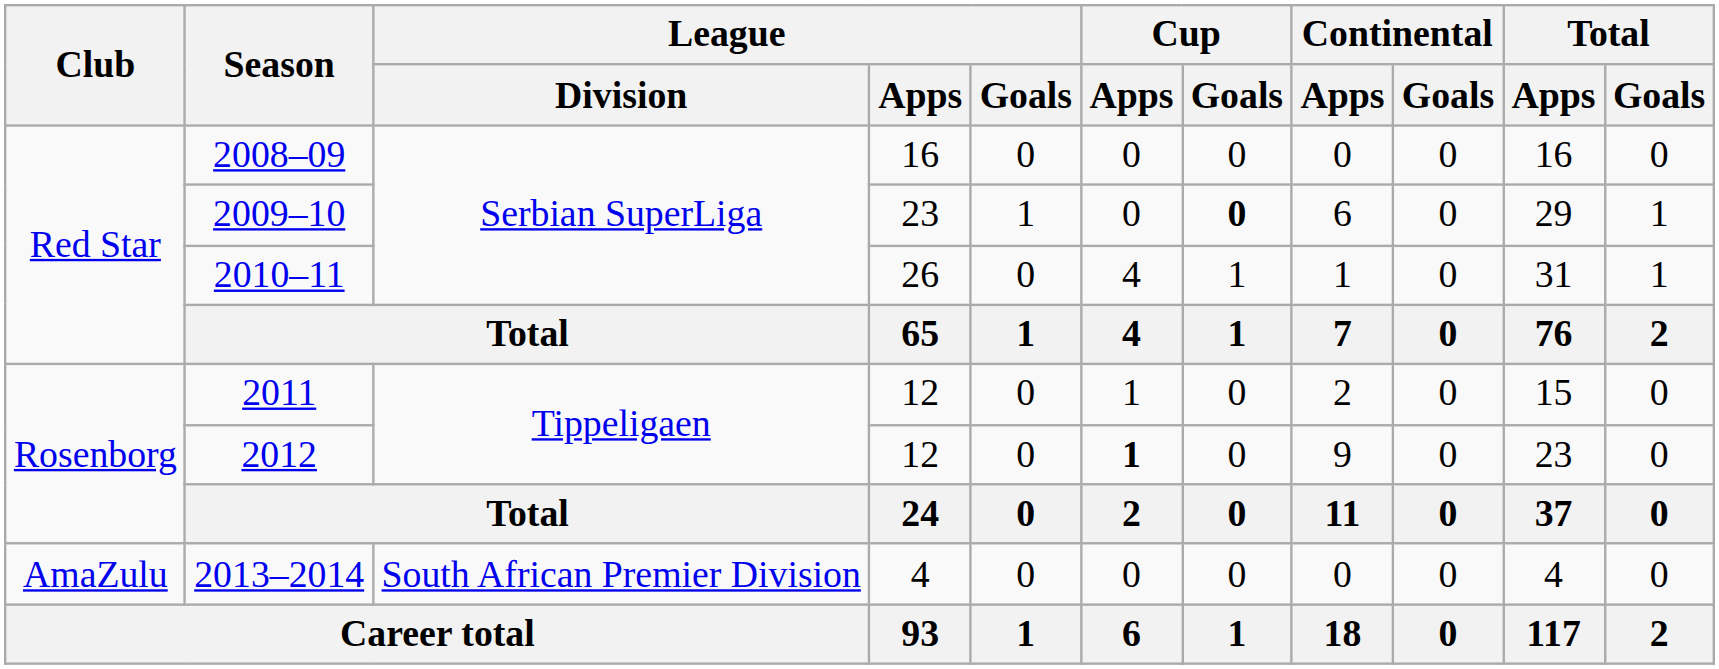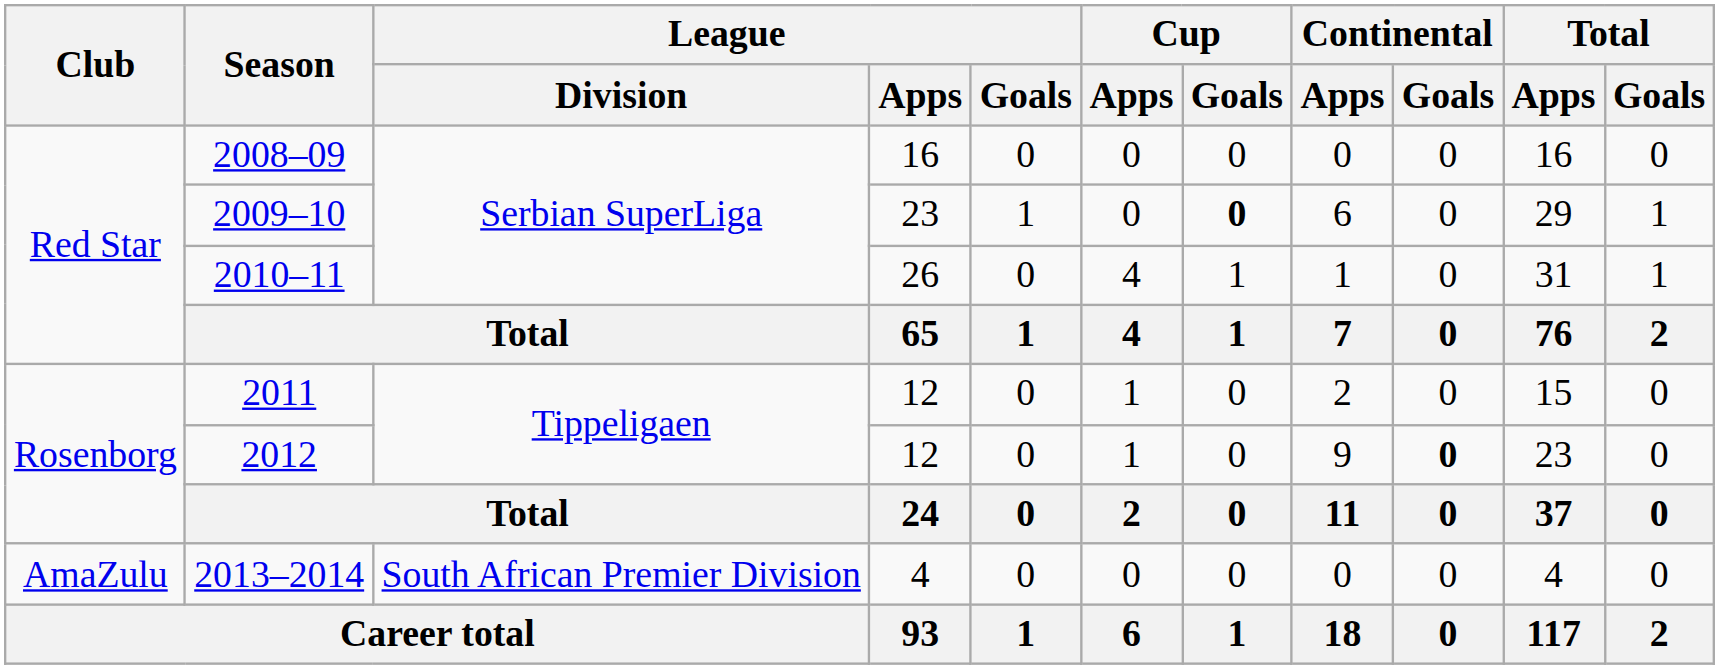(1131, 453) bold -> (1131, 453) normal
(1448, 453) normal -> (1448, 453) bold
